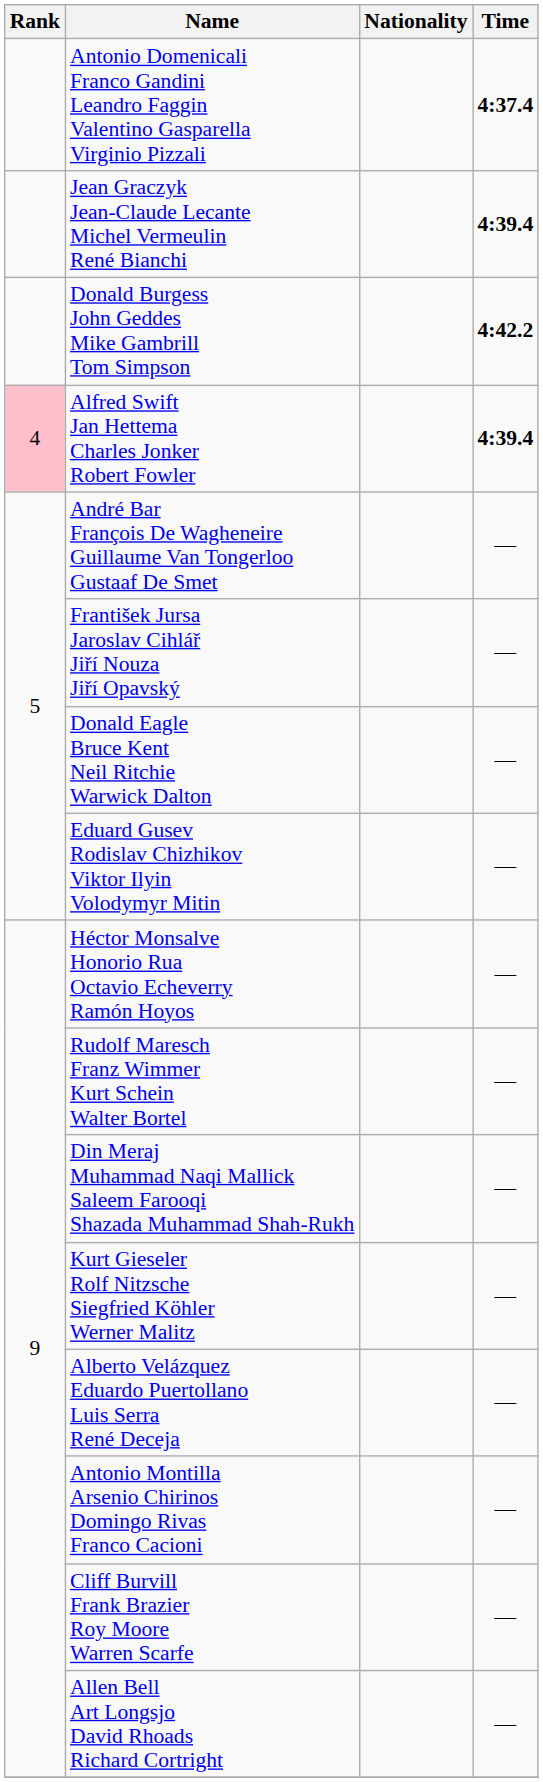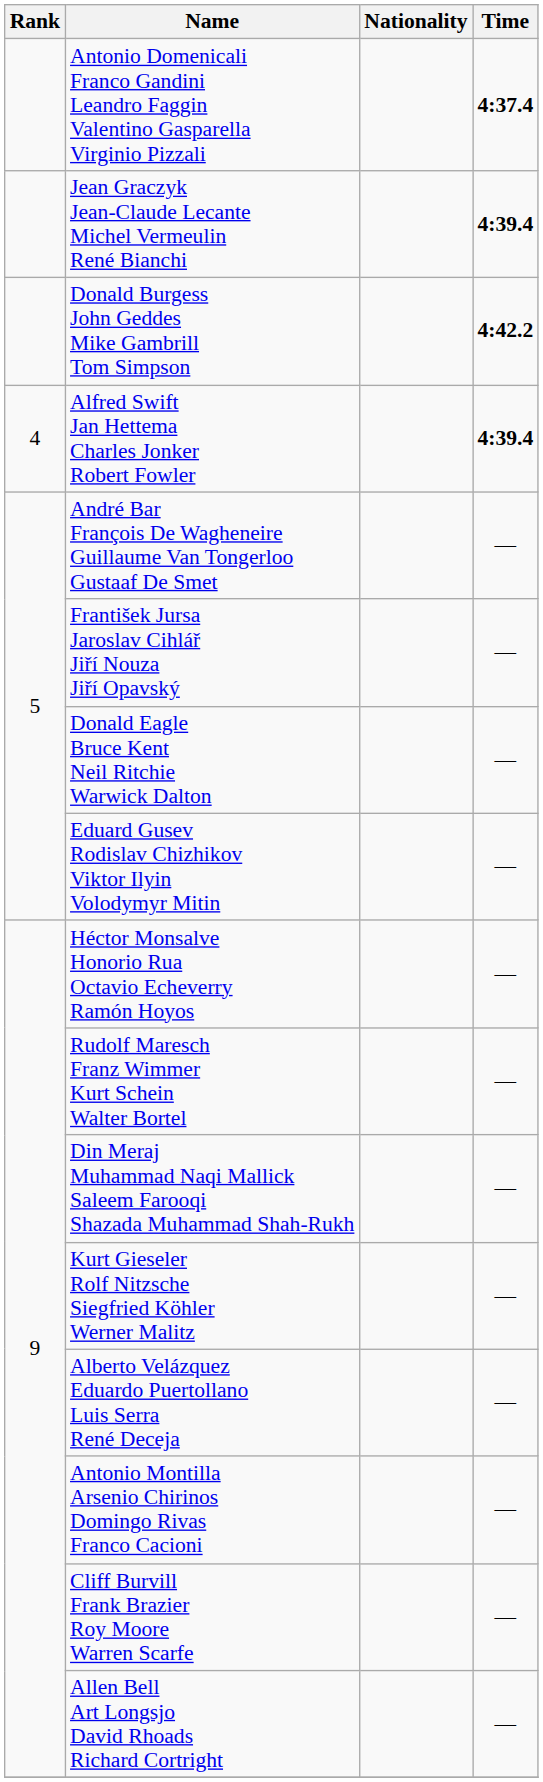(35, 438) pink background -> (35, 438) no background
